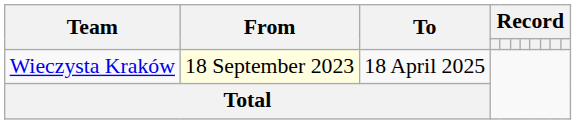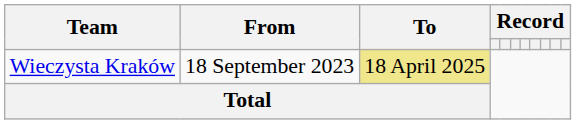(270, 66) lightyellow background -> (270, 66) no background
(425, 66) no background -> (425, 66) khaki background
